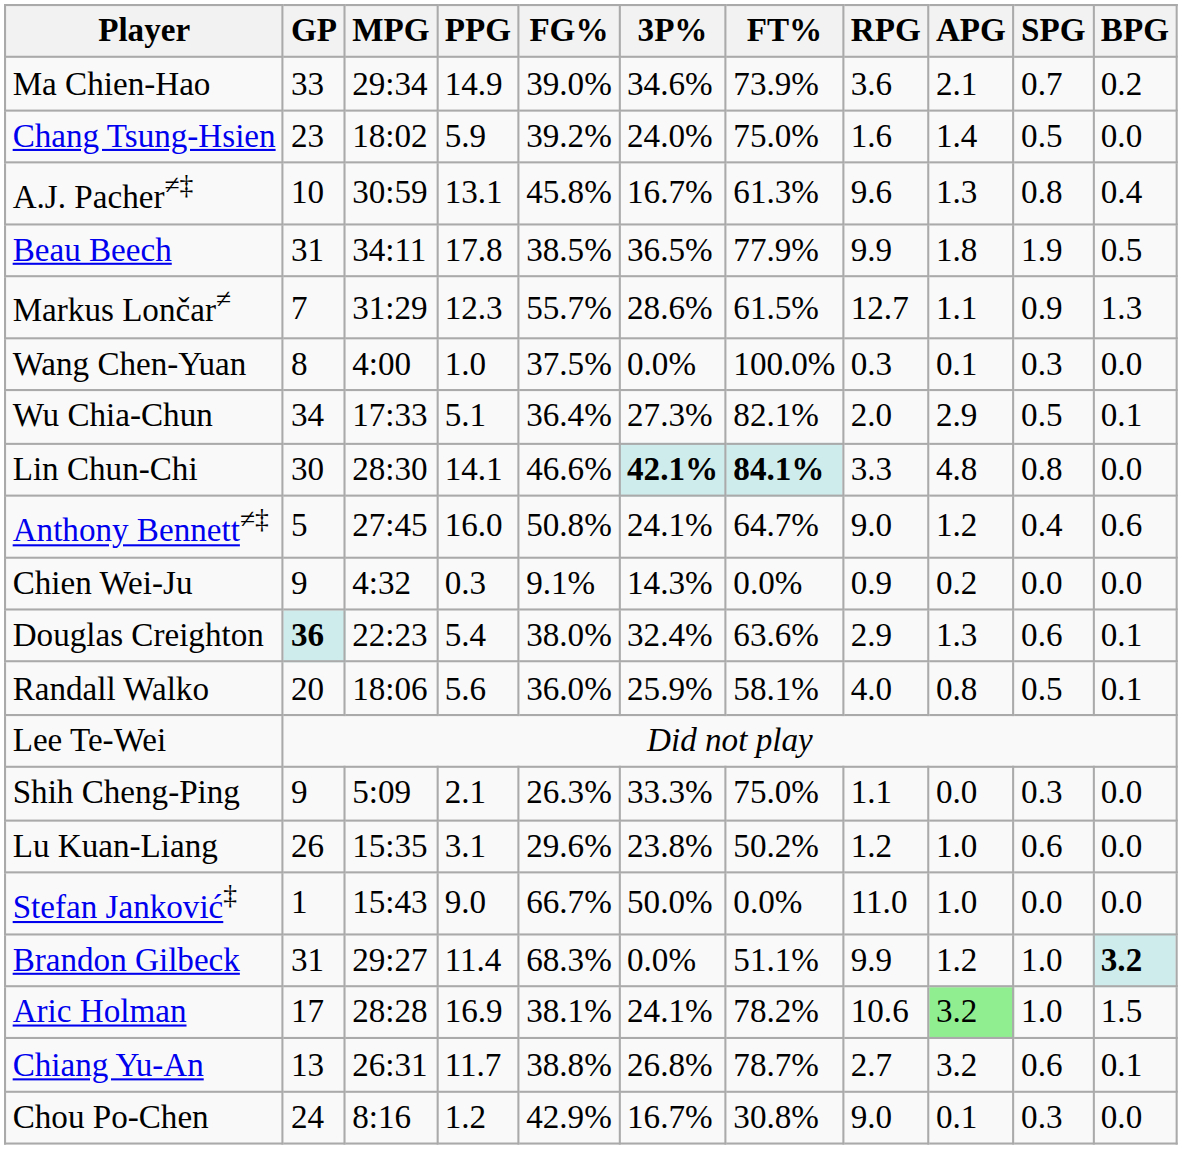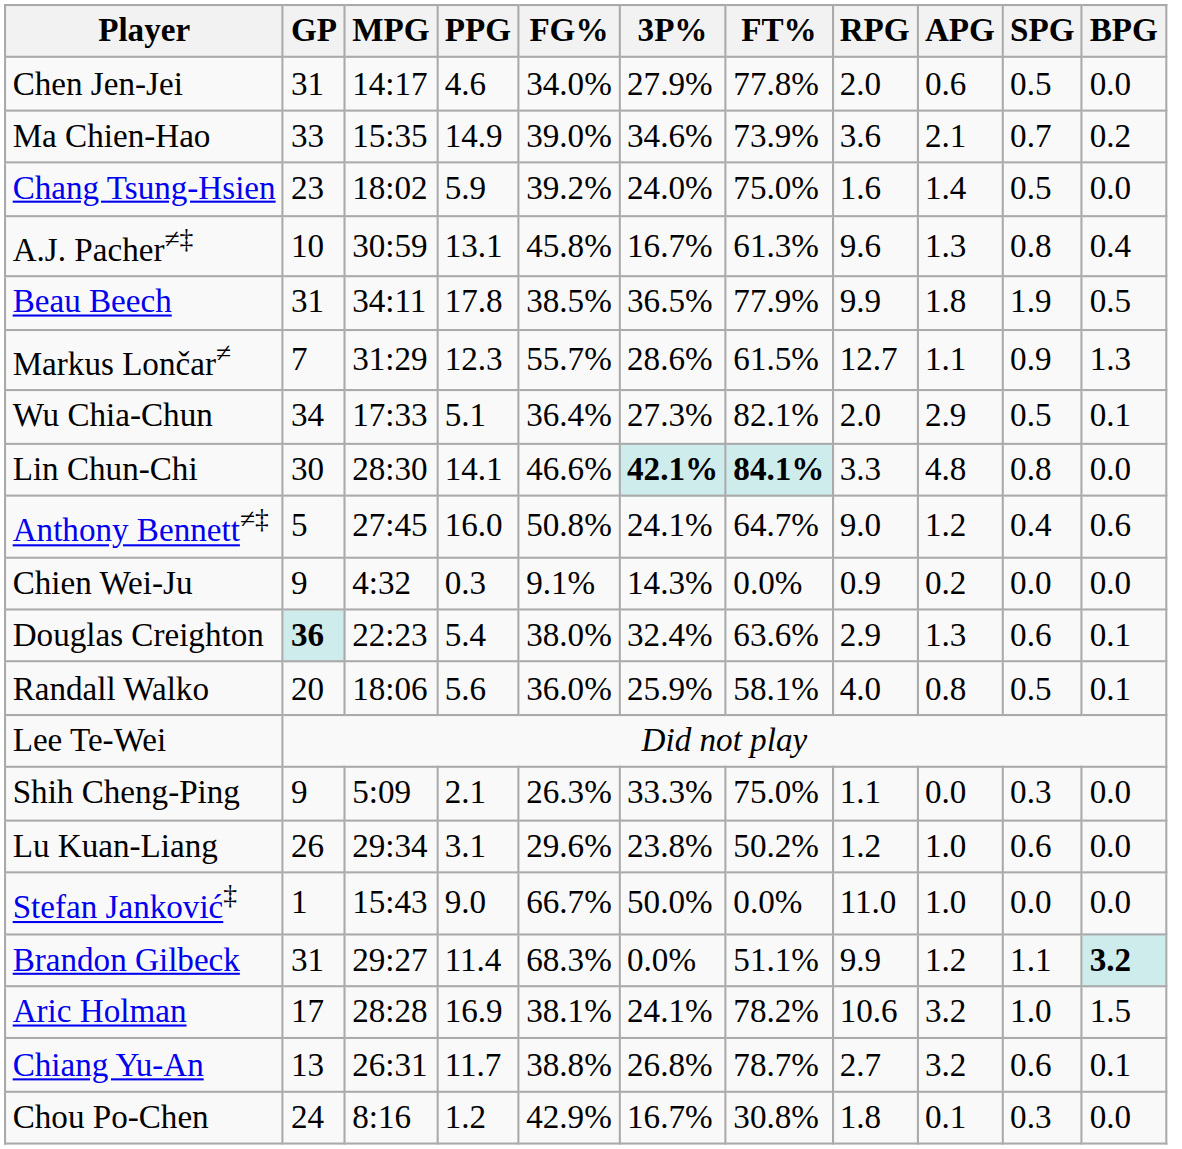+ row: (98, 83)
(390, 83) 29:34 -> (390, 135) 15:35
- row: (130, 363)
(390, 845) 15:35 -> (390, 845) 29:34
(1042, 959) 1.0 -> (1031, 959) 1.1
(957, 1012) lightgreen background -> (946, 1012) no background
(871, 1117) 9.0 -> (860, 1117) 1.8
